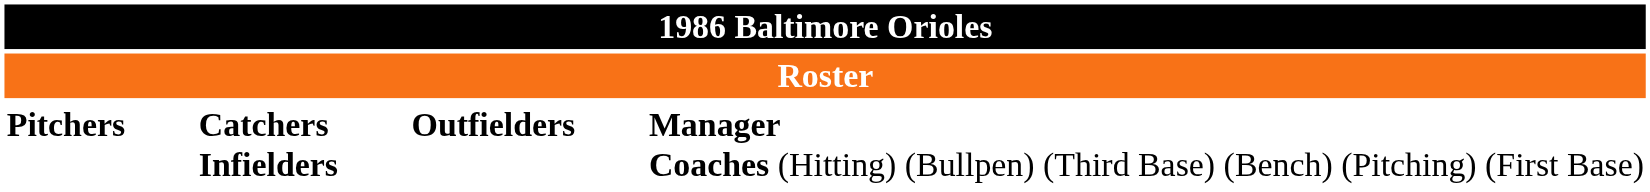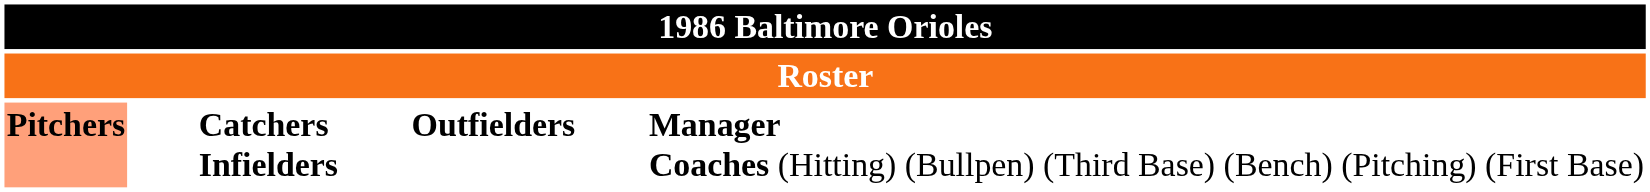(66, 124) no background -> (66, 124) lightsalmon background
